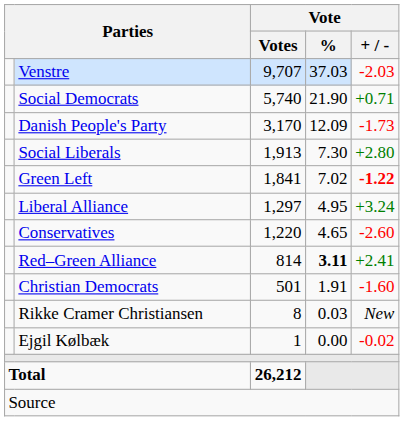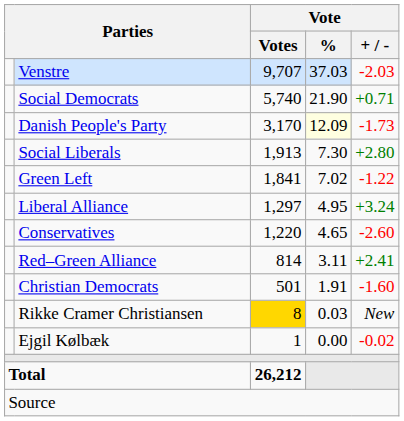(328, 125) no background -> (328, 125) lightyellow background
(377, 179) bold -> (377, 179) normal
(333, 260) bold -> (333, 260) normal
(297, 313) no background -> (297, 313) gold background
